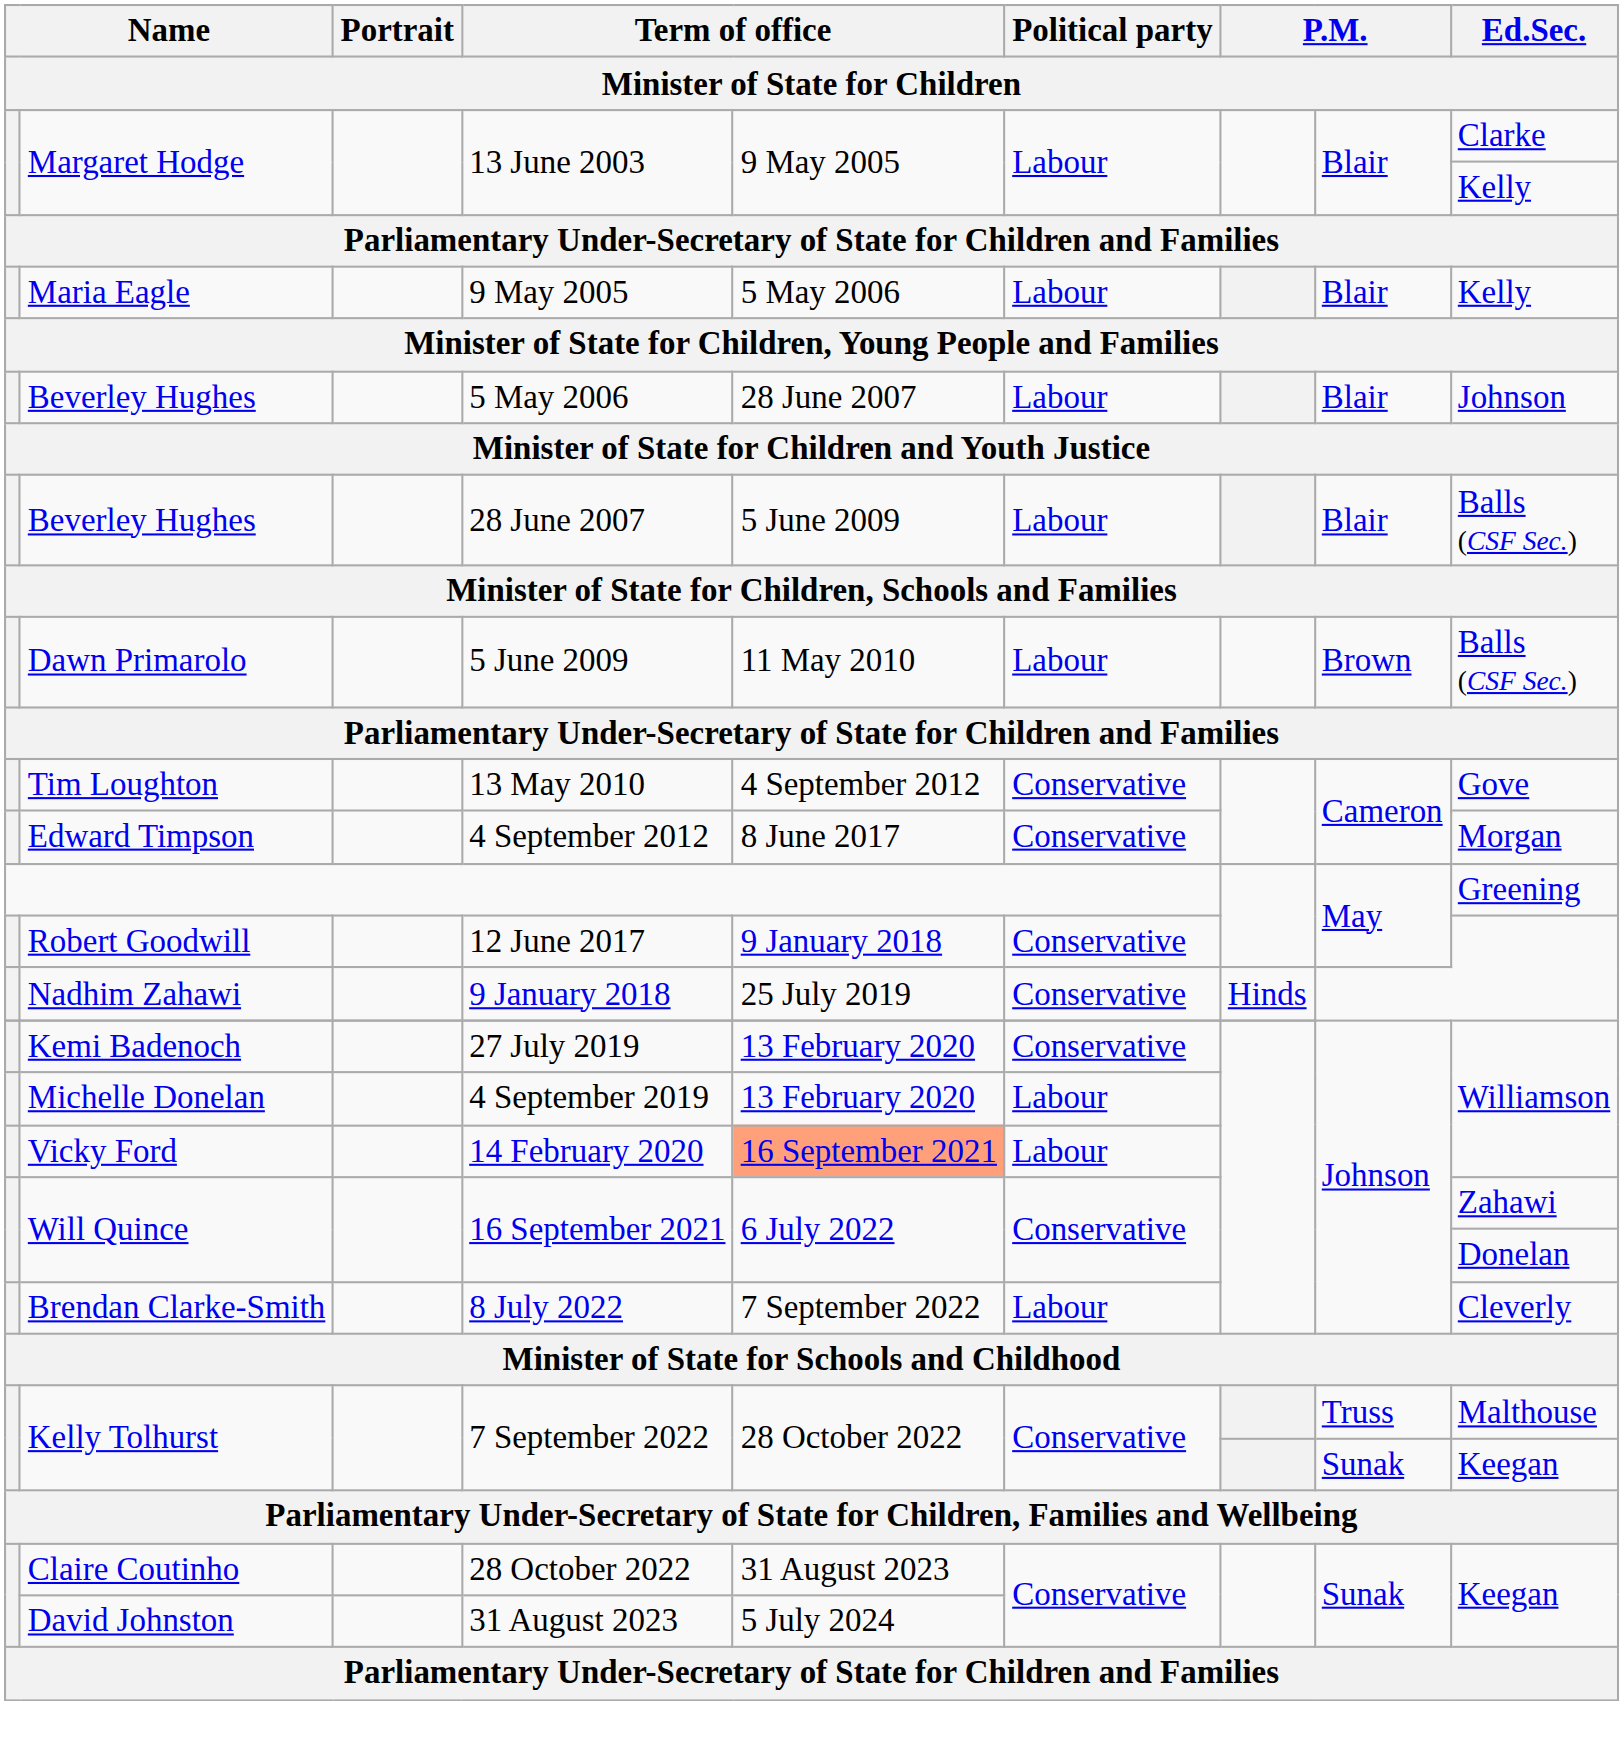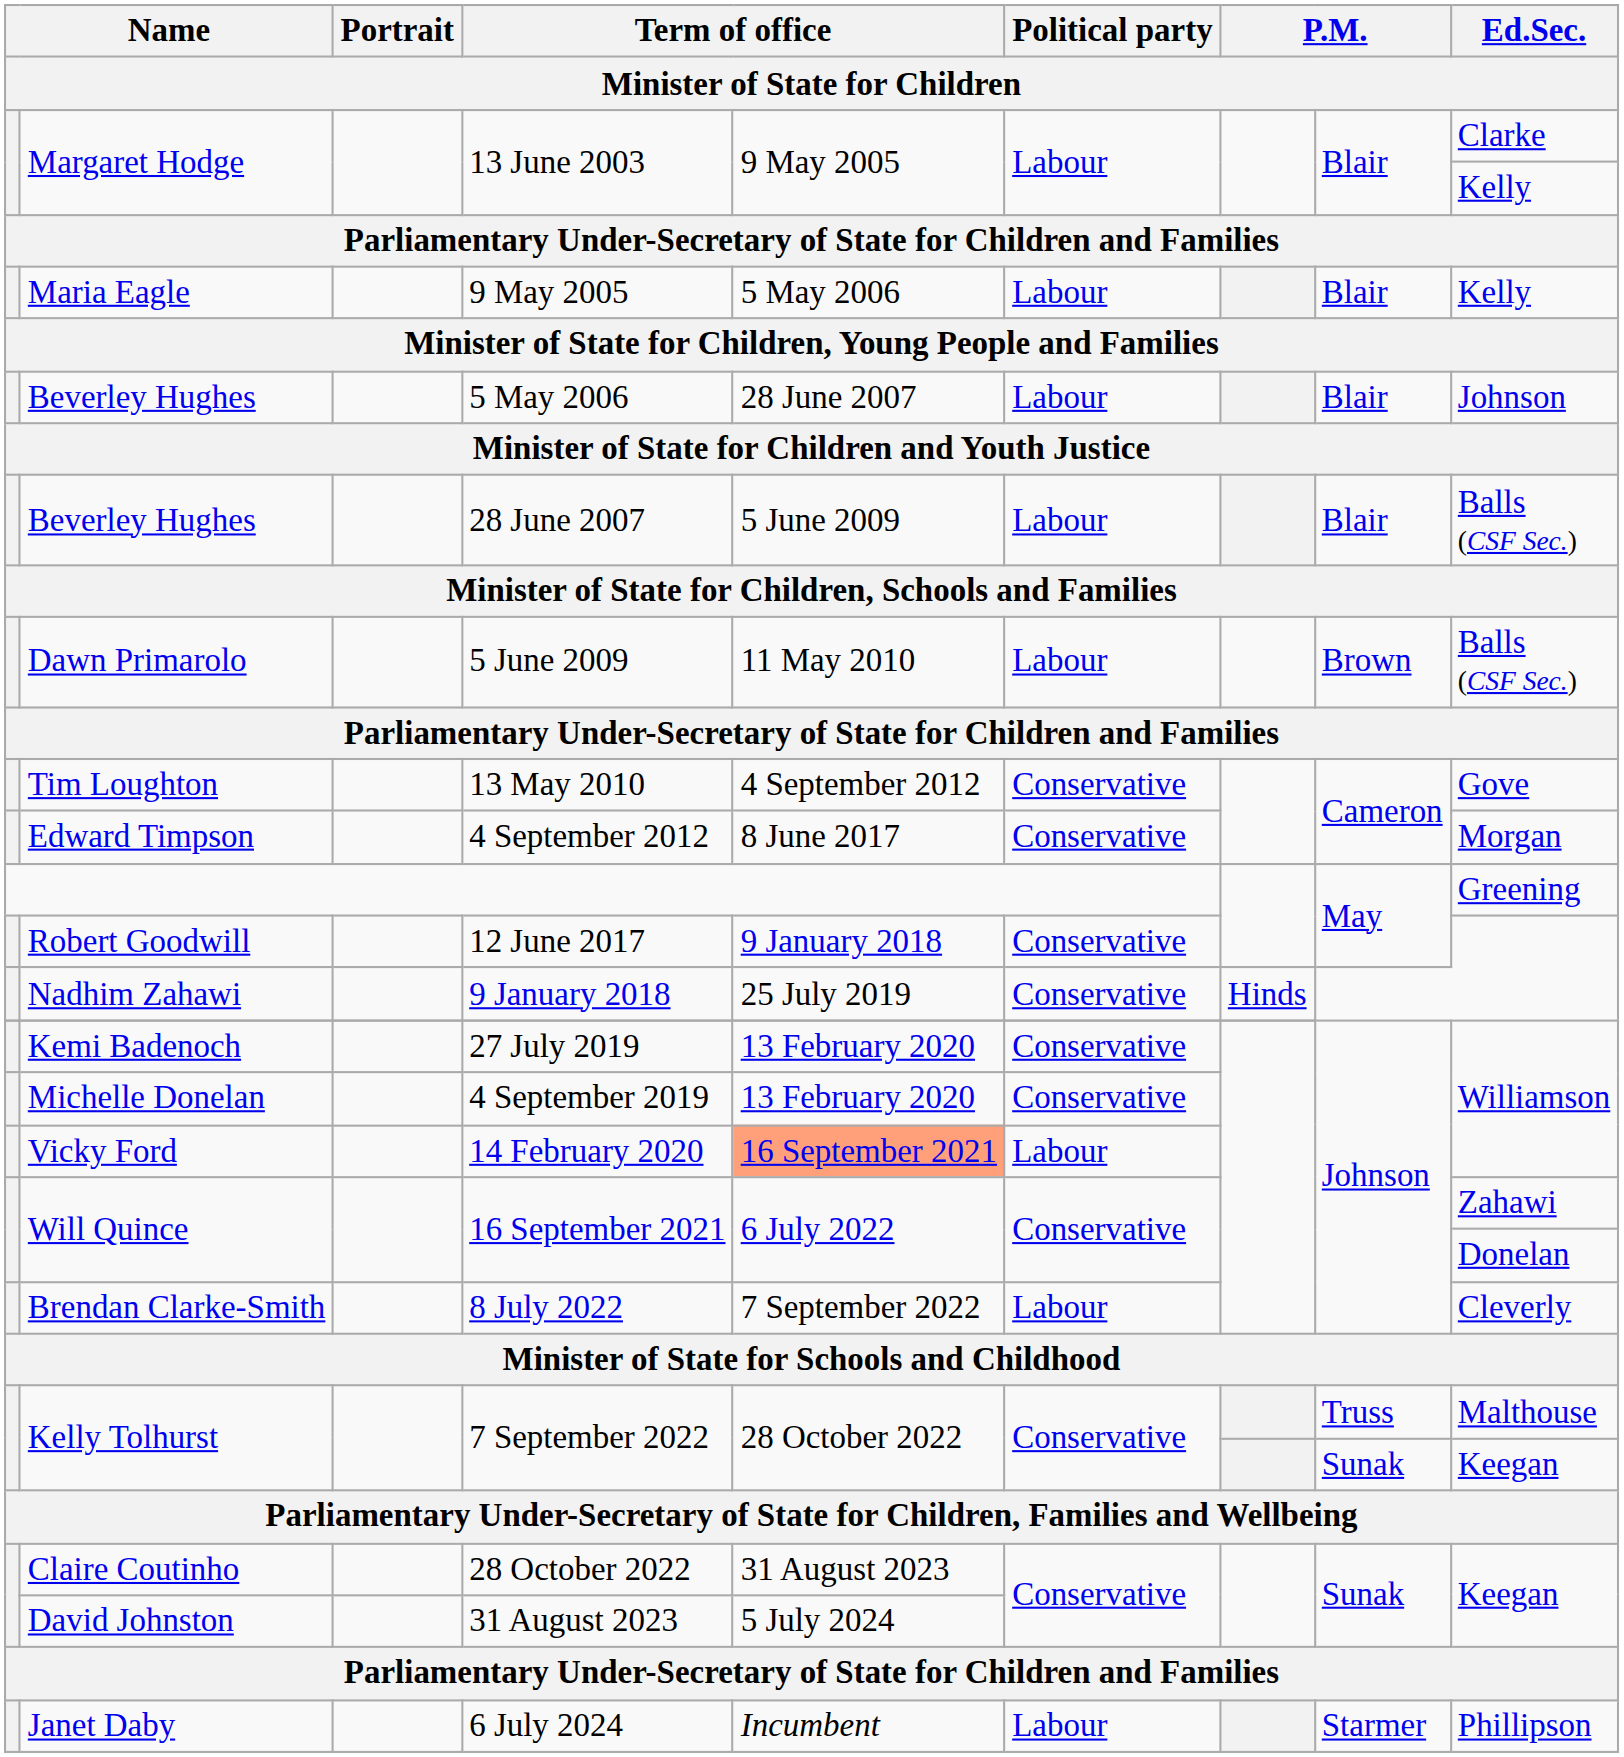(1060, 1097) Labour -> (1099, 1097) Conservative
+ row: (101, 1725)
